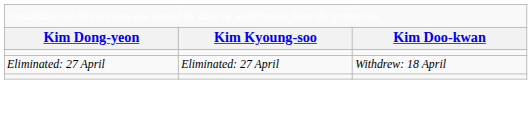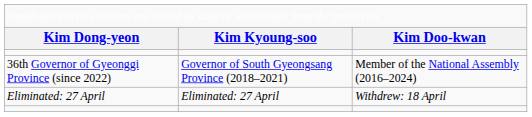+ row: (73, 71)
